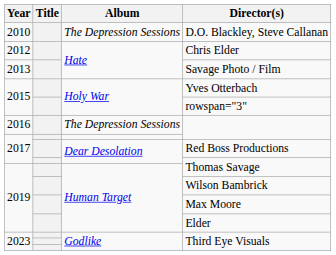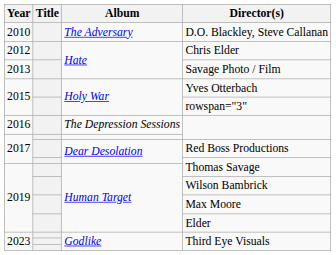(122, 32) The Depression Sessions -> (98, 32) The Adversary
